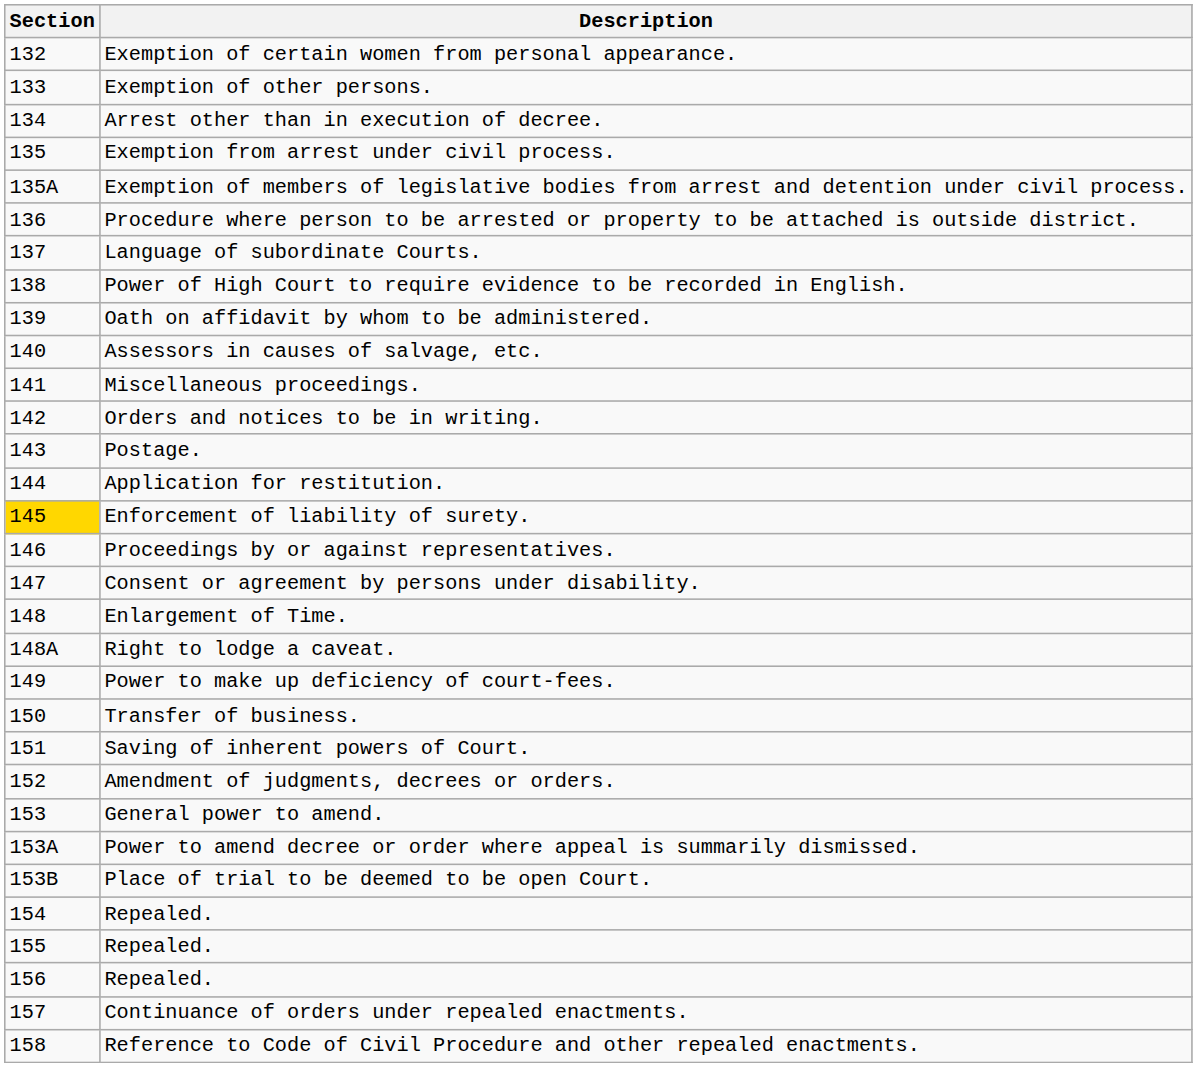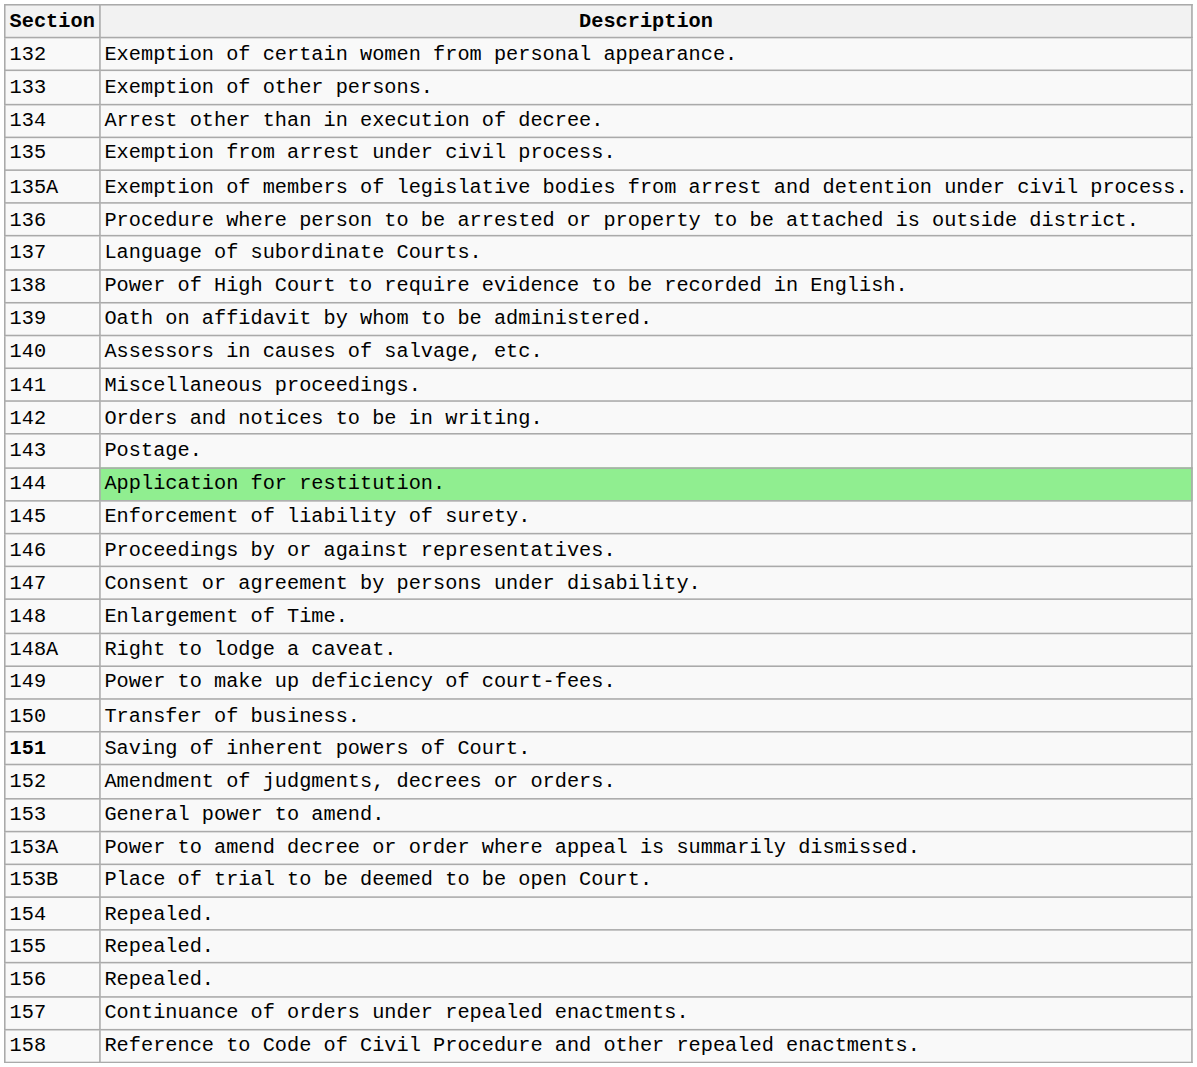(275, 484) no background -> (275, 484) lightgreen background
(28, 517) gold background -> (28, 517) no background
(28, 748) normal -> (28, 748) bold
